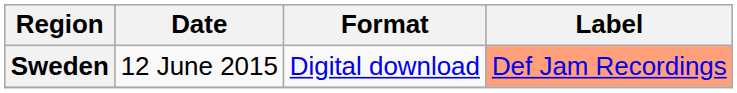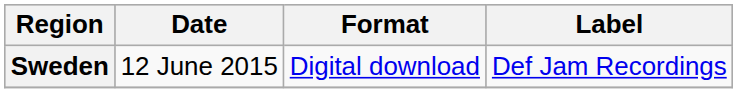(609, 66) lightsalmon background -> (609, 66) no background
